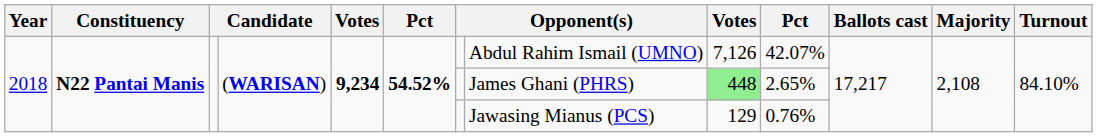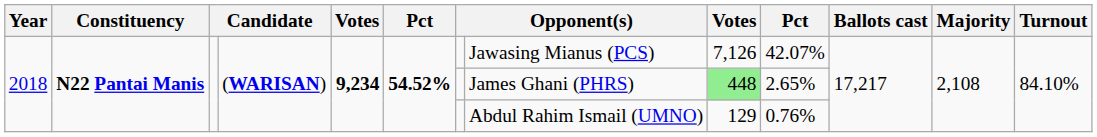(586, 52) Abdul Rahim Ismail (UMNO) -> (562, 52) Jawasing Mianus (PCS)
(562, 115) Jawasing Mianus (PCS) -> (586, 115) Abdul Rahim Ismail (UMNO)
